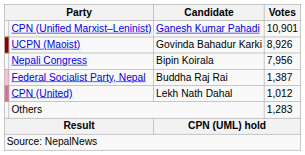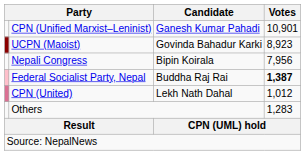(280, 45) 8,926 -> (280, 45) 8,923
(280, 77) normal -> (280, 77) bold
